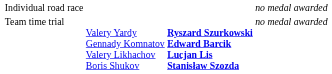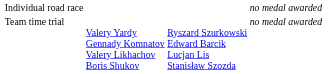(210, 49) bold -> (207, 49) normal
